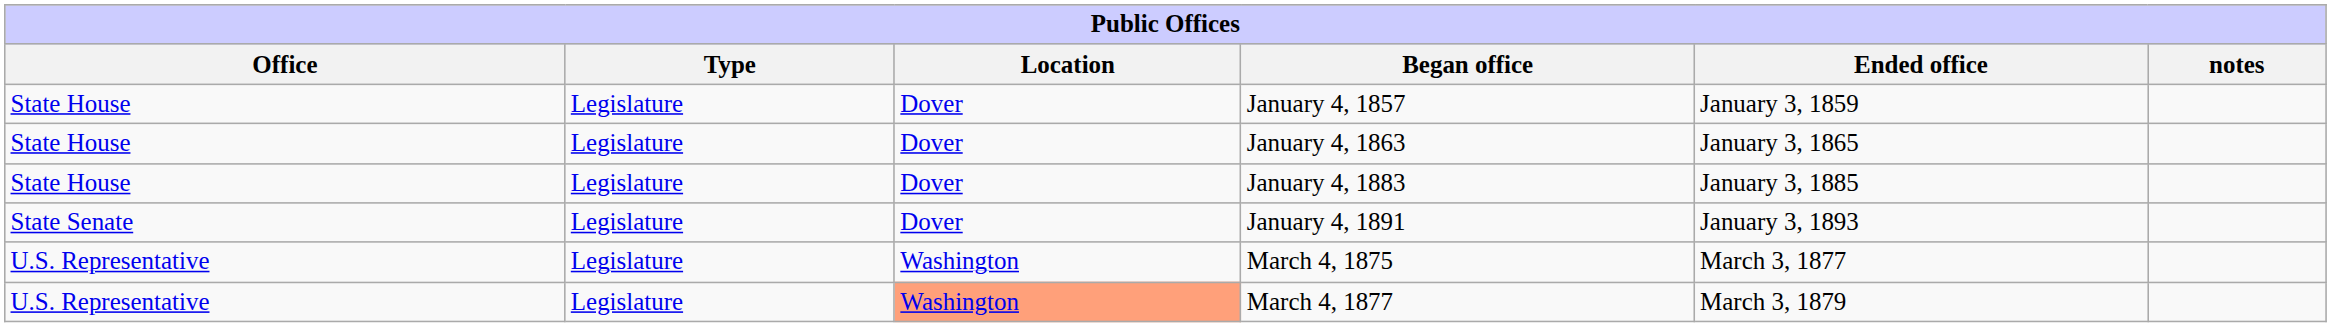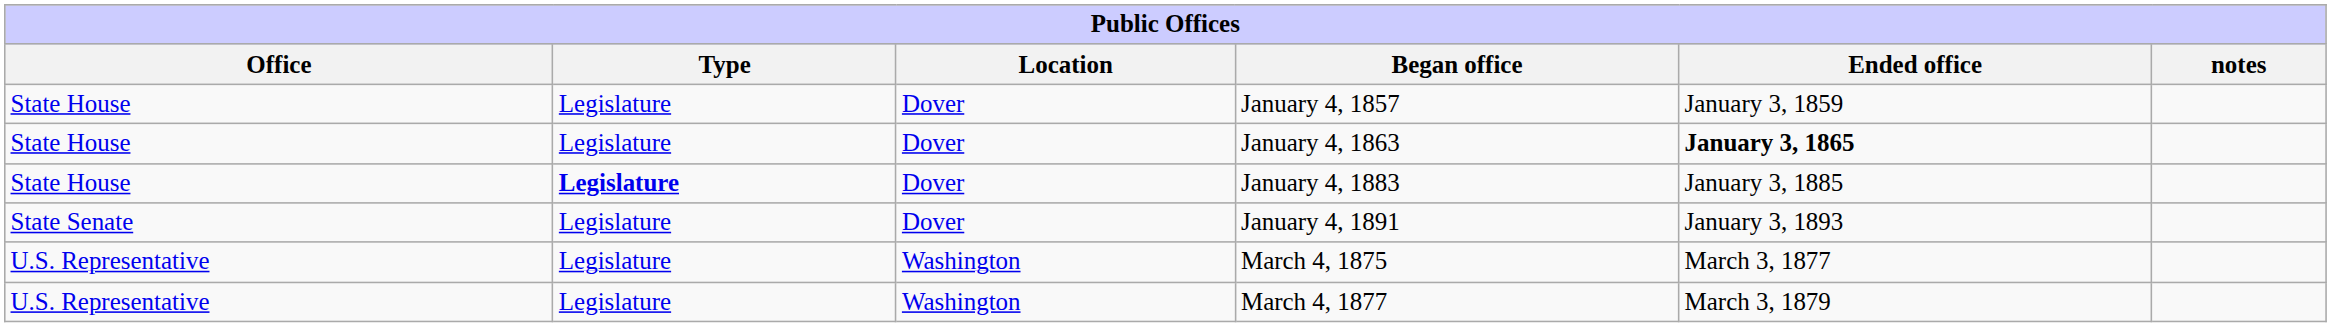(1779, 143) normal -> (1770, 143) bold
(627, 182) normal -> (619, 182) bold
(960, 301) lightsalmon background -> (961, 301) no background
